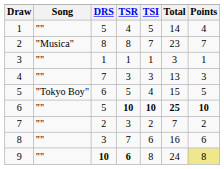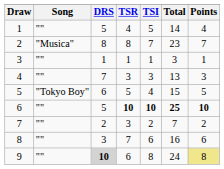(104, 156) no background -> (104, 156) lightgrey background
(128, 156) bold -> (128, 156) normal
